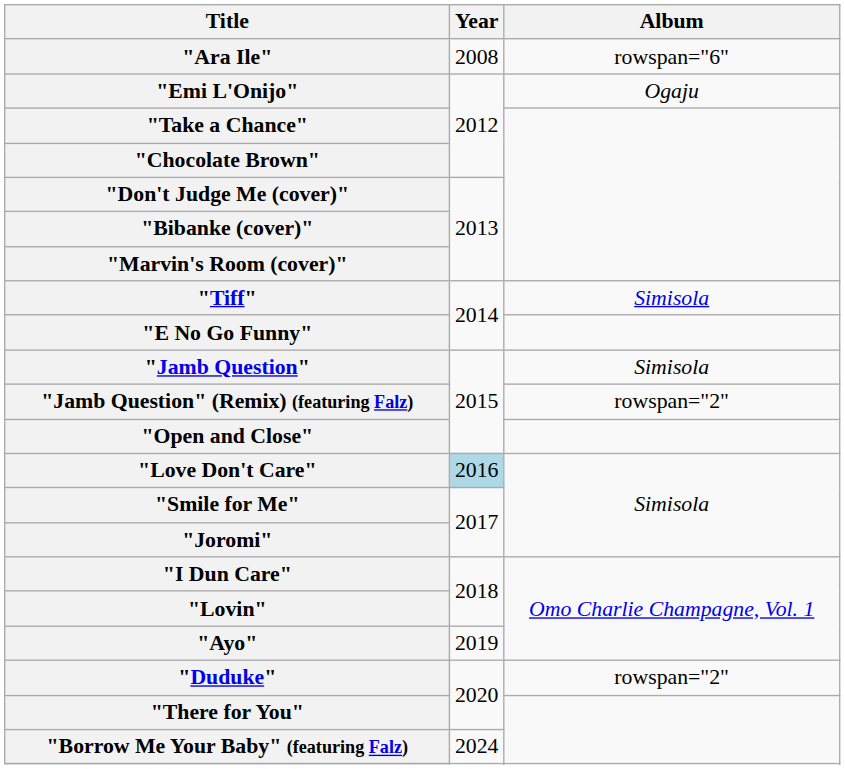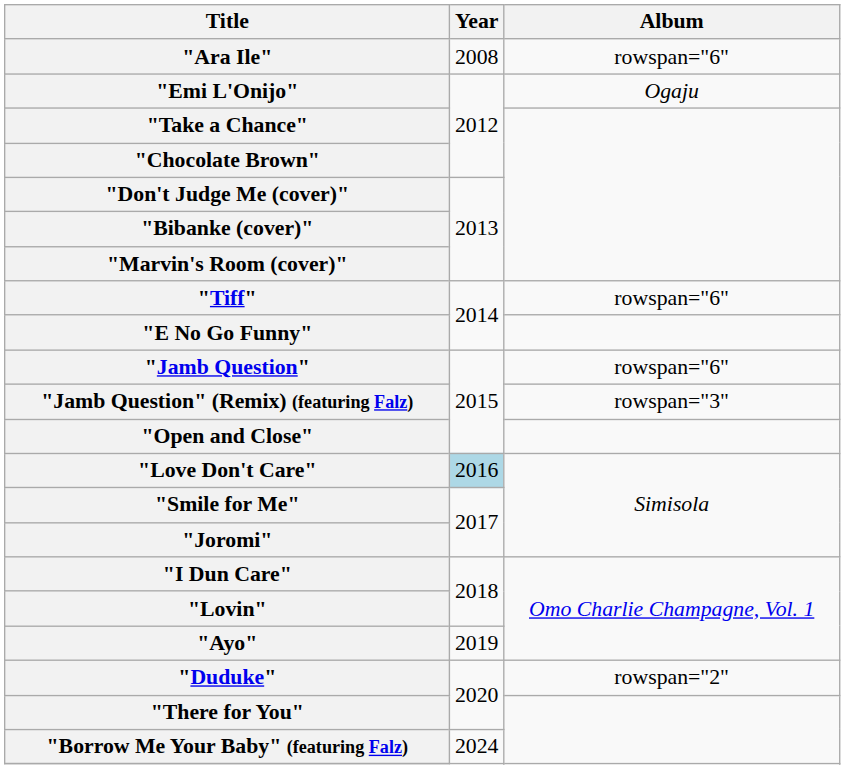(672, 297) Simisola -> (672, 297) rowspan="6"
(672, 366) Simisola -> (672, 366) rowspan="6"
(672, 401) rowspan="2" -> (672, 401) rowspan="3"
